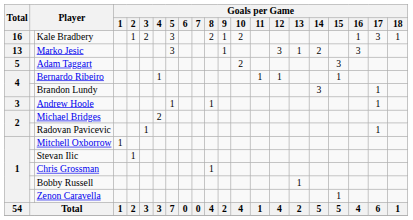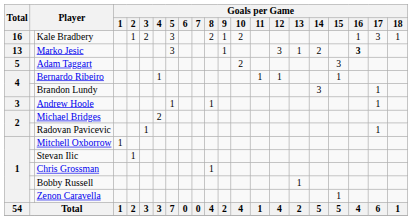(358, 51) normal -> (358, 51) bold
